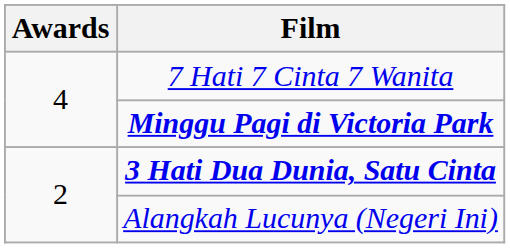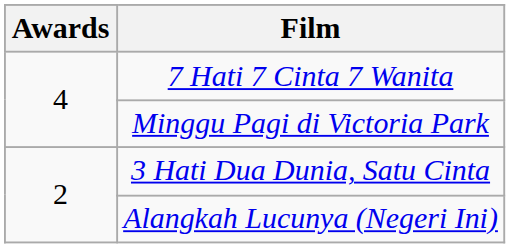(311, 123) bold -> (311, 123) normal
(311, 170) bold -> (311, 170) normal
